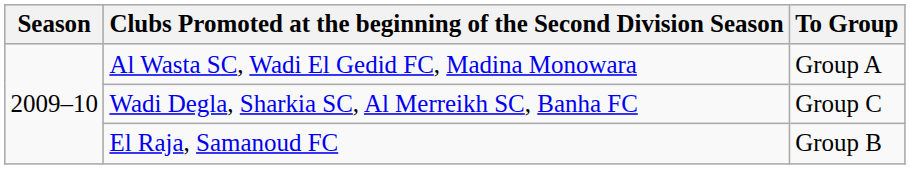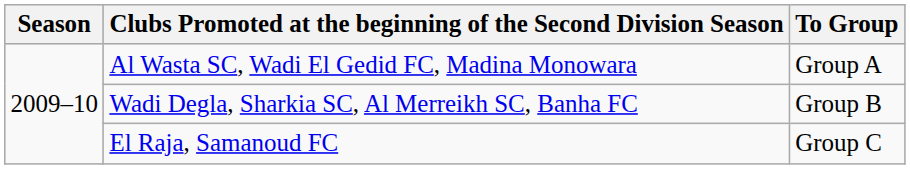(838, 103) Group C -> (838, 103) Group B
(838, 143) Group B -> (838, 143) Group C
